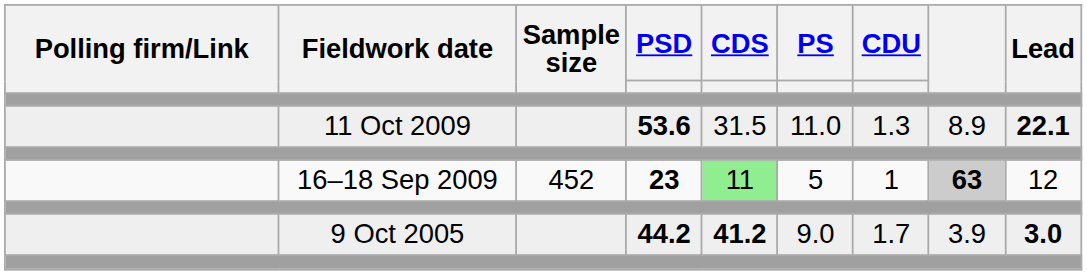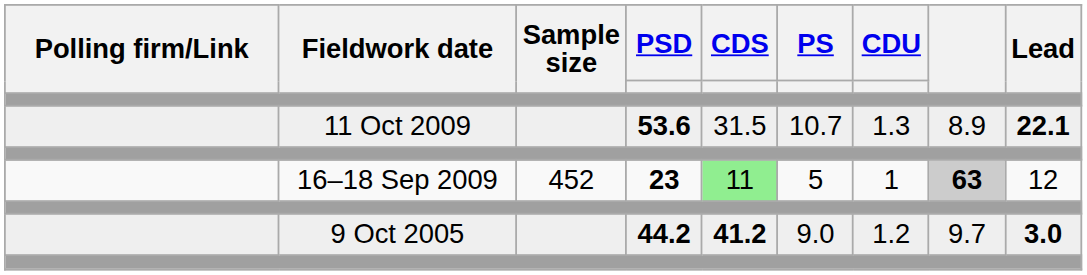(816, 126) 11.0 -> (816, 126) 10.7
(891, 234) 1.7 -> (891, 234) 1.2
(967, 234) 3.9 -> (967, 234) 9.7
